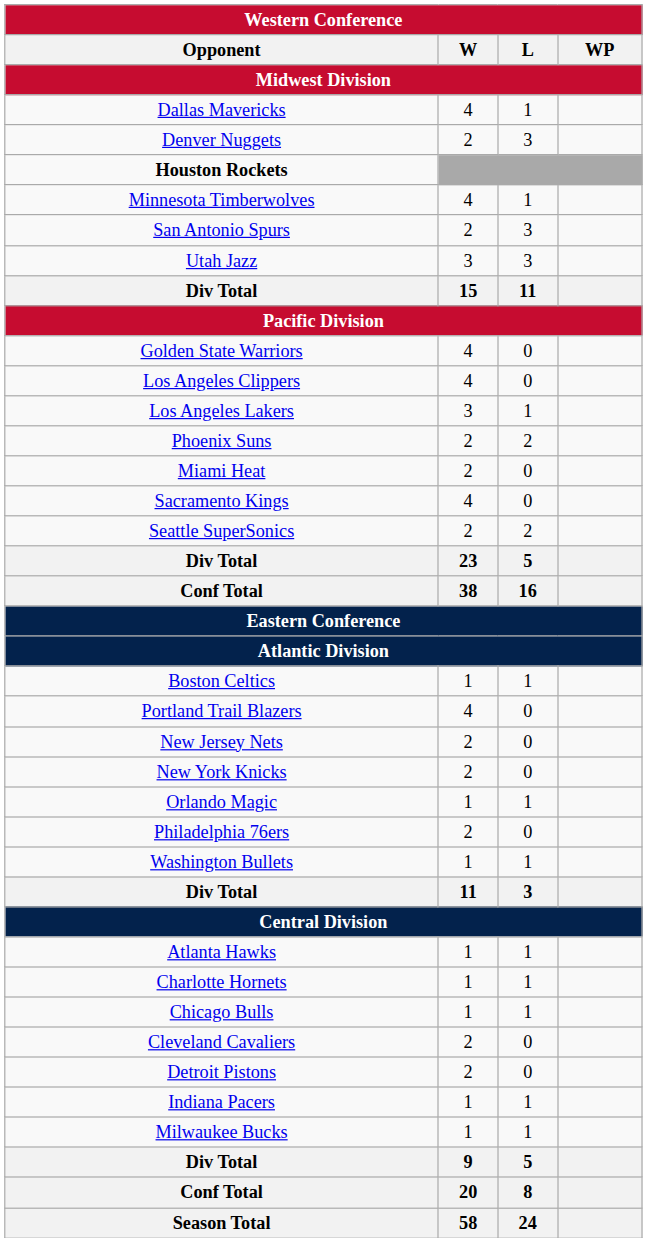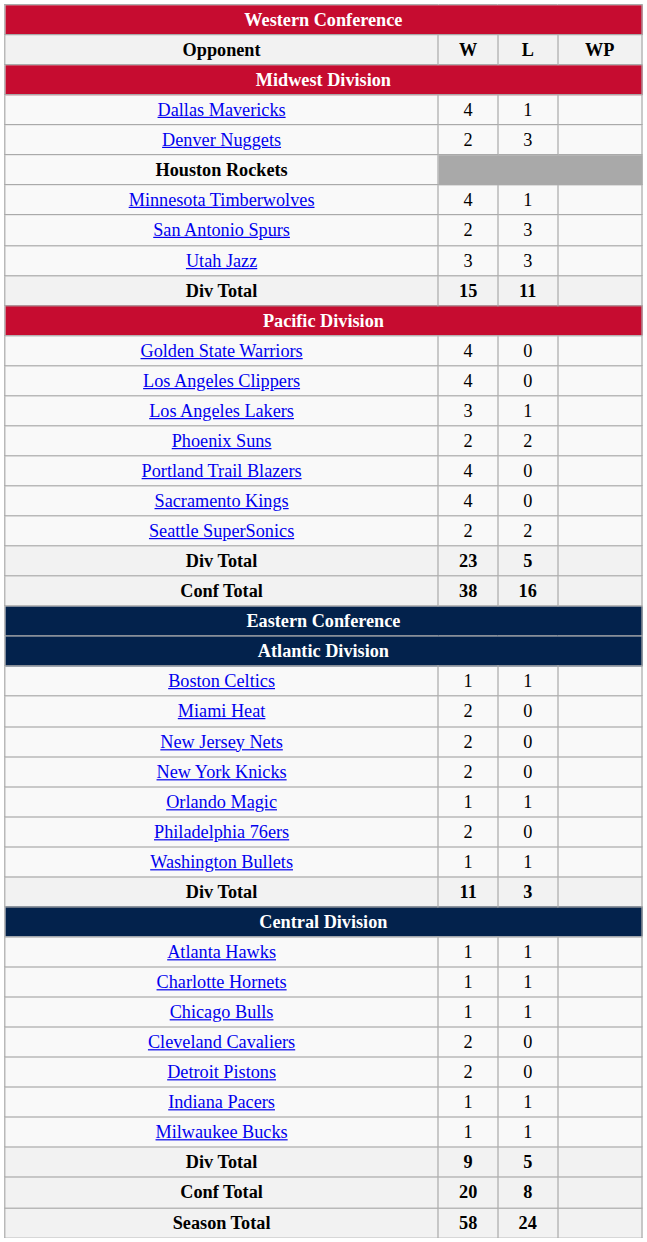rows swapped: (222, 711) <-> (222, 470)
